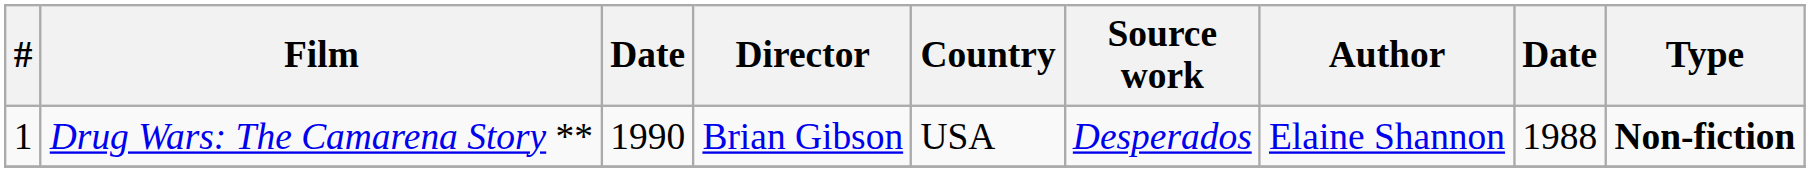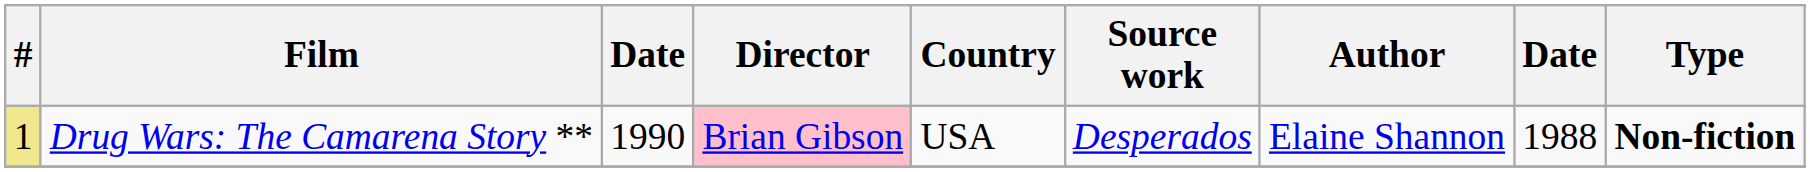(23, 135) no background -> (23, 135) khaki background
(803, 135) no background -> (803, 135) pink background
